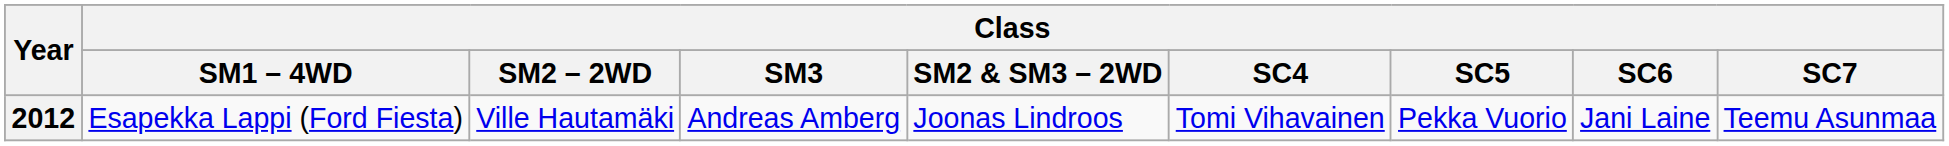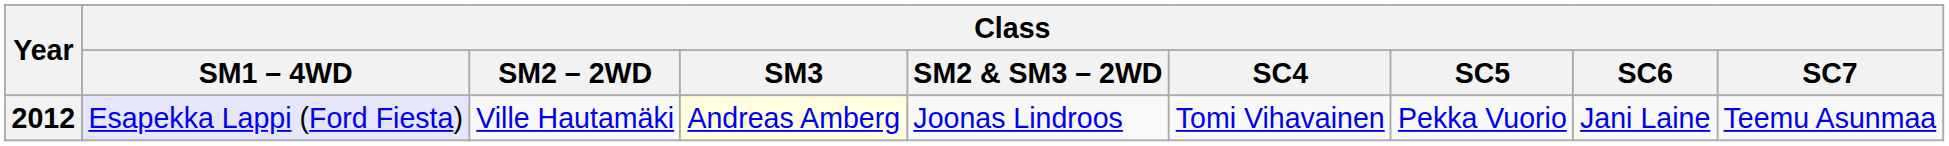(276, 118) no background -> (276, 118) lavender background
(794, 118) no background -> (794, 118) lightyellow background
